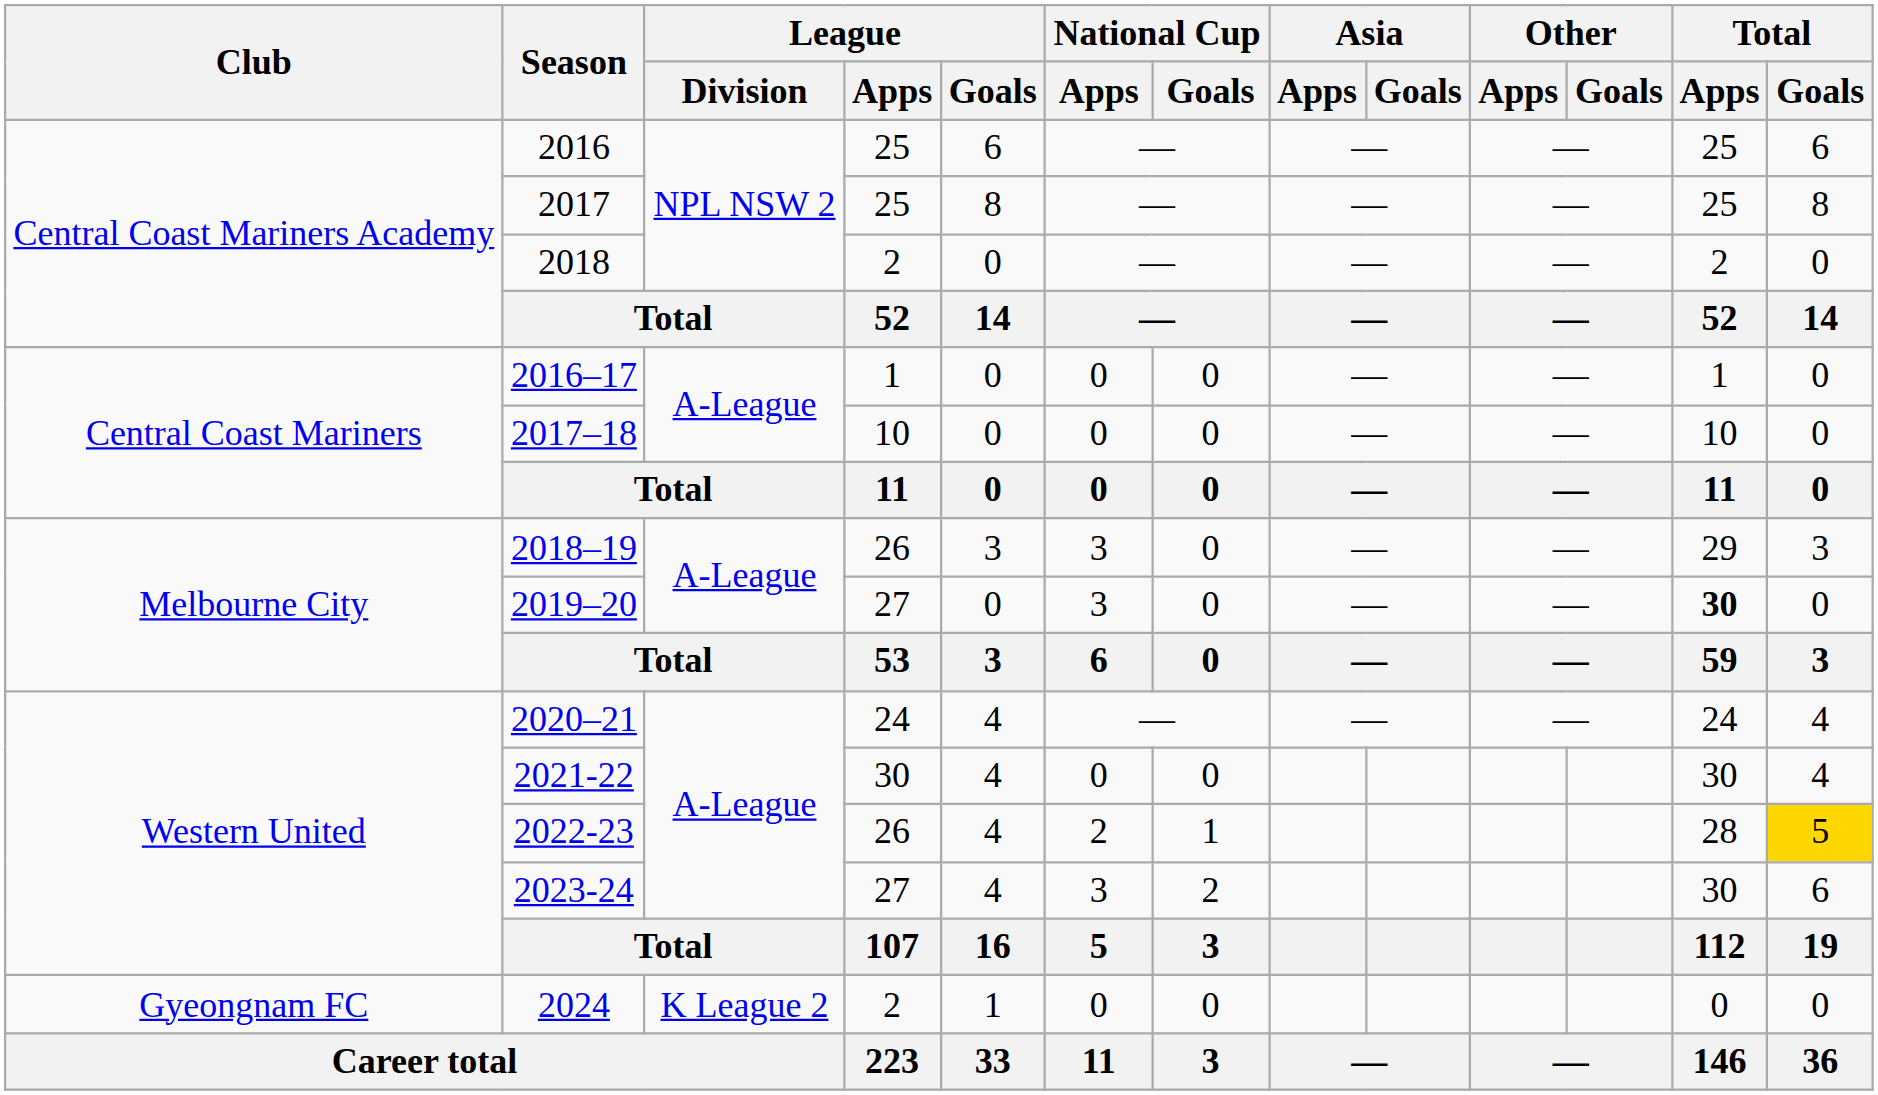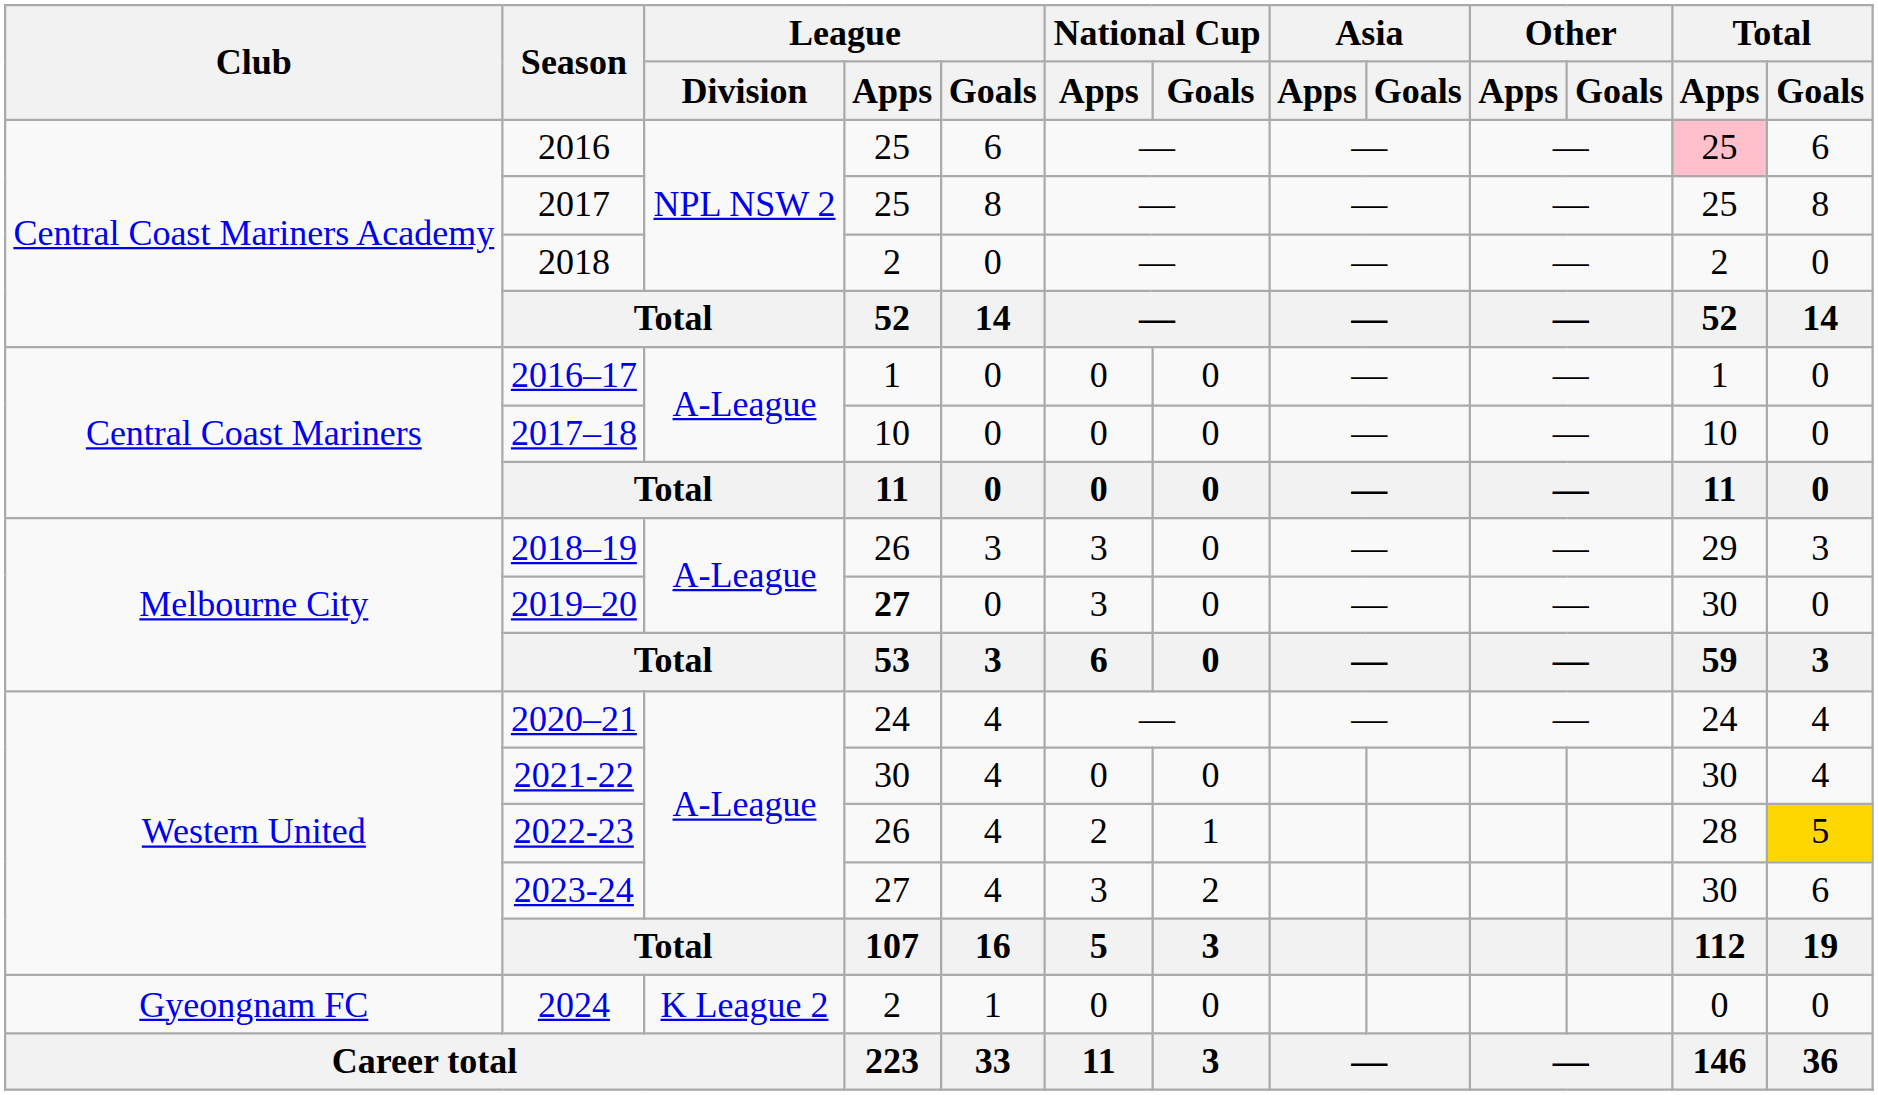(1720, 147) no background -> (1720, 147) pink background
(892, 603) normal -> (892, 603) bold
(1720, 603) bold -> (1720, 603) normal
